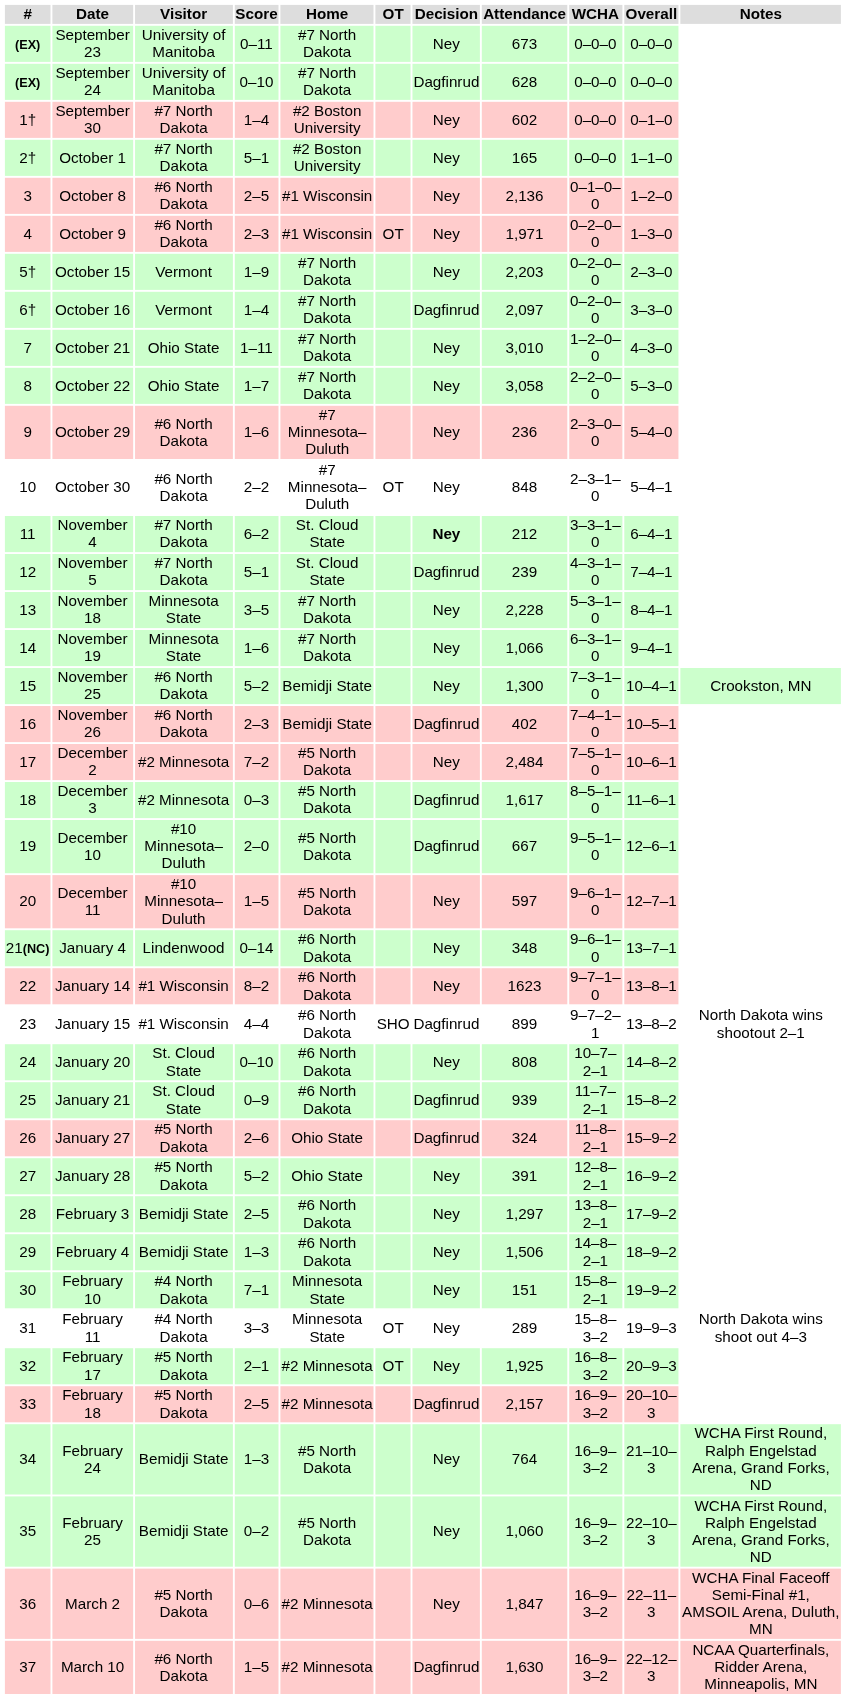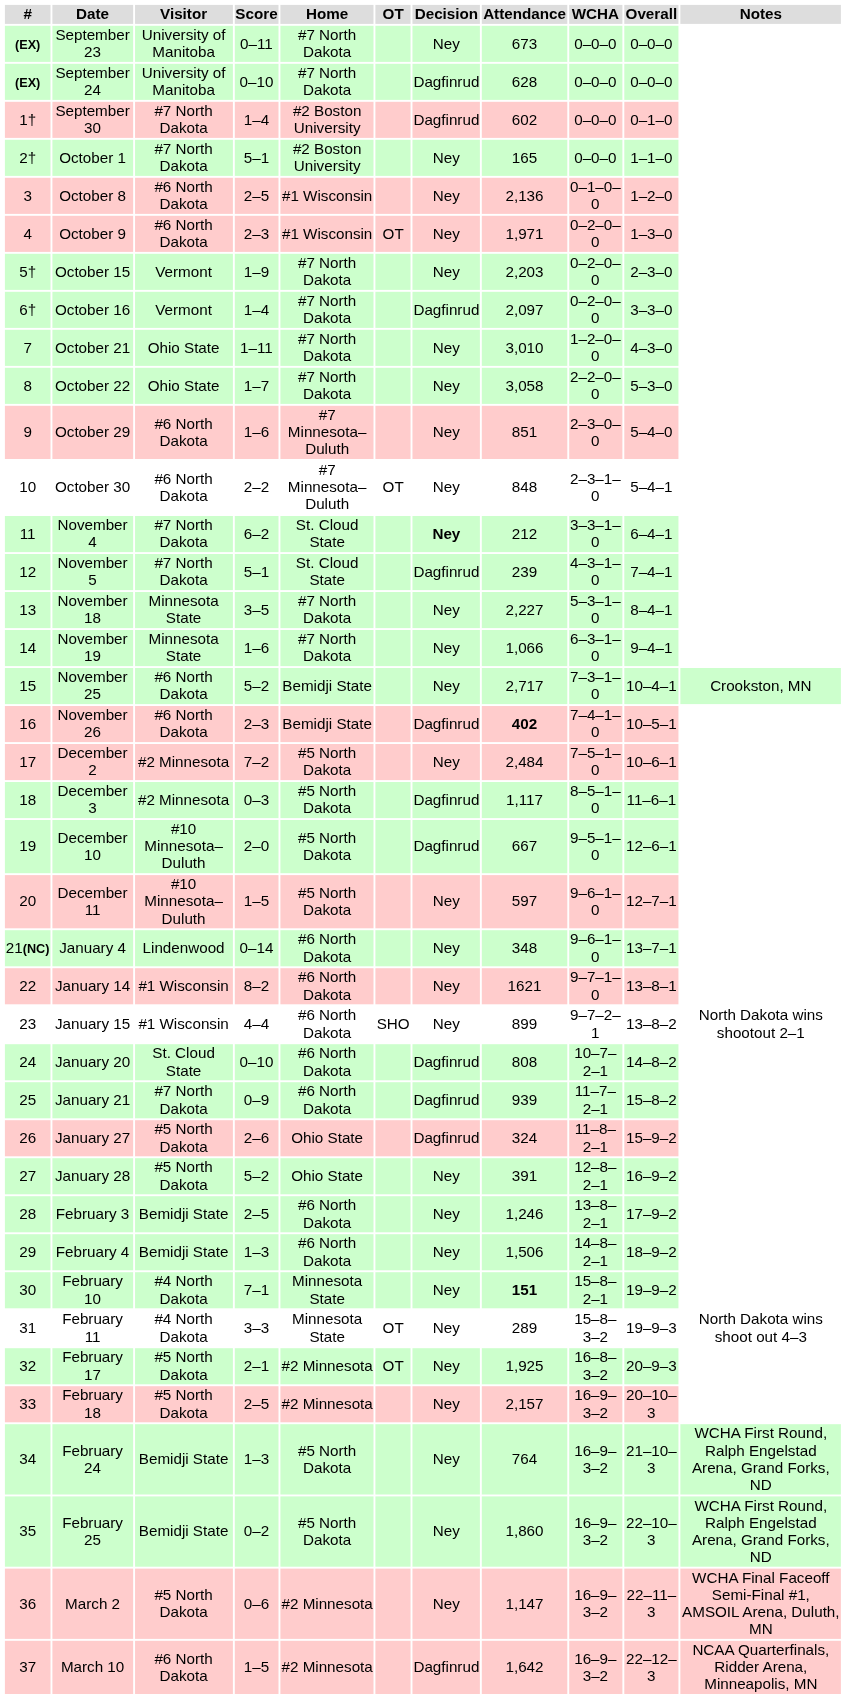(446, 119) Ney -> (446, 119) Dagfinrud
(525, 432) 236 -> (525, 432) 851
(525, 610) 2,228 -> (525, 610) 2,227
(525, 686) 1,300 -> (525, 686) 2,717
(525, 724) normal -> (525, 724) bold
(525, 800) 1,617 -> (525, 800) 1,117
(525, 986) 1623 -> (525, 986) 1621
(446, 1024) Dagfinrud -> (446, 1024) Ney
(446, 1062) Ney -> (446, 1062) Dagfinrud
(184, 1100) St. Cloud State -> (184, 1100) #7 North Dakota
(525, 1214) 1,297 -> (525, 1214) 1,246
(525, 1290) normal -> (525, 1290) bold
(446, 1404) Dagfinrud -> (446, 1404) Ney
(525, 1531) 1,060 -> (525, 1531) 1,860
(525, 1603) 1,847 -> (525, 1603) 1,147
(525, 1667) 1,630 -> (525, 1667) 1,642
